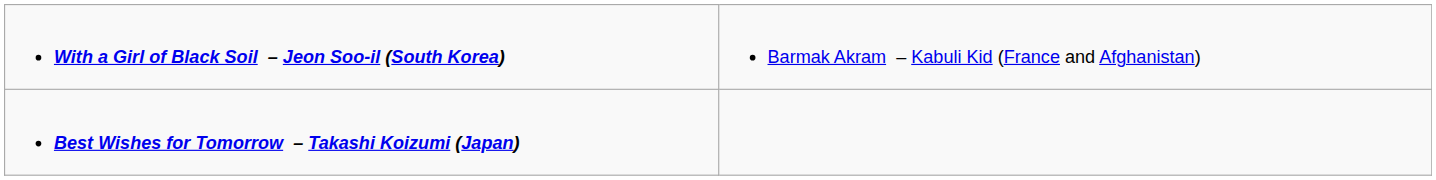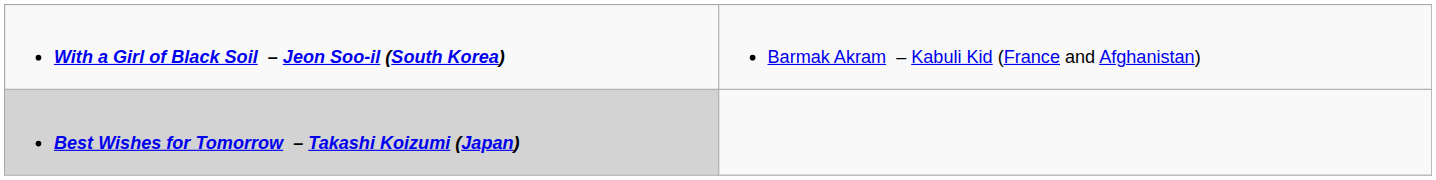(361, 142) no background -> (361, 142) lightgrey background
